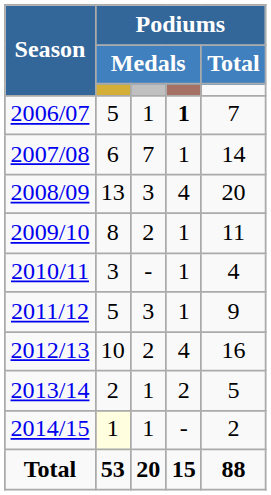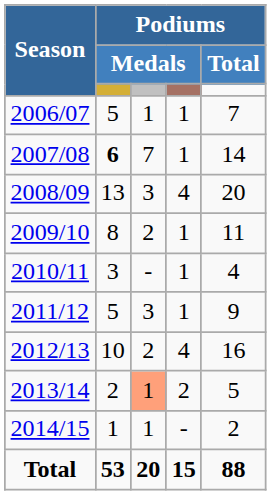(184, 114) bold -> (184, 114) normal
(113, 153) normal -> (113, 153) bold
(148, 389) no background -> (148, 389) lightsalmon background
(113, 429) lightyellow background -> (113, 429) no background
